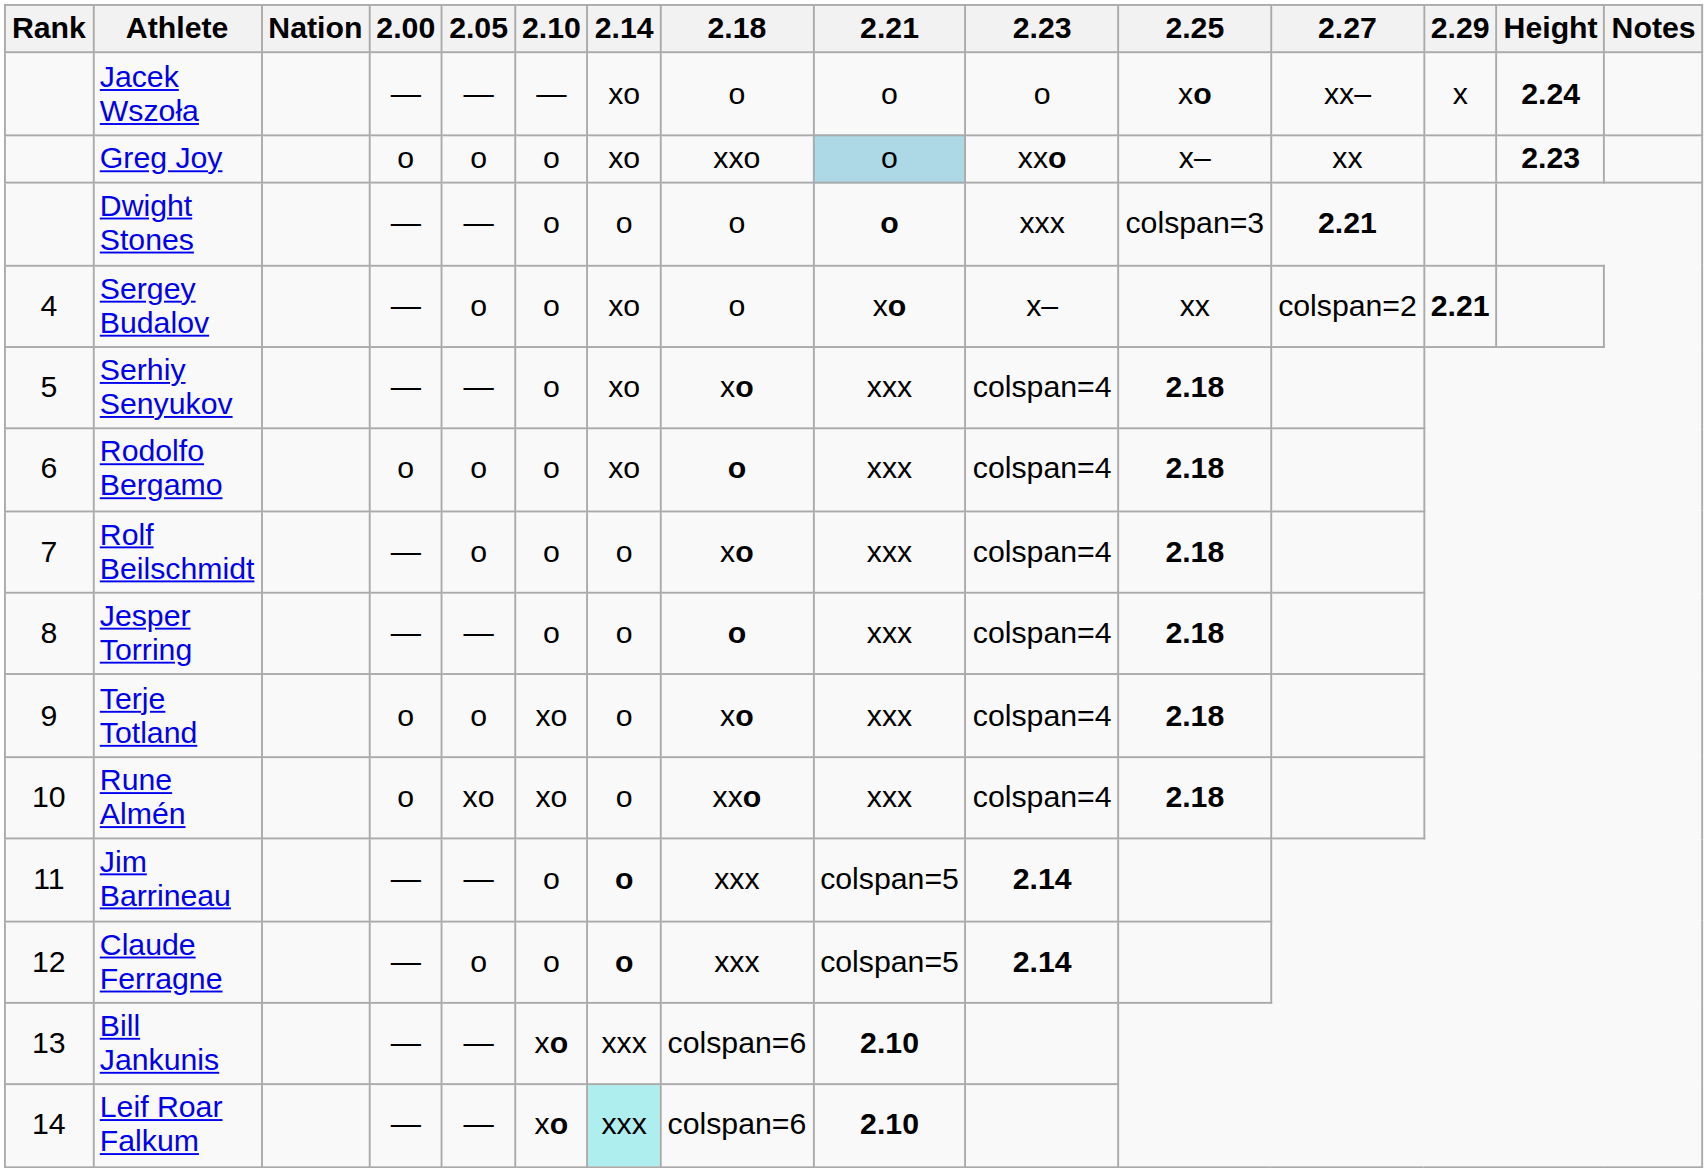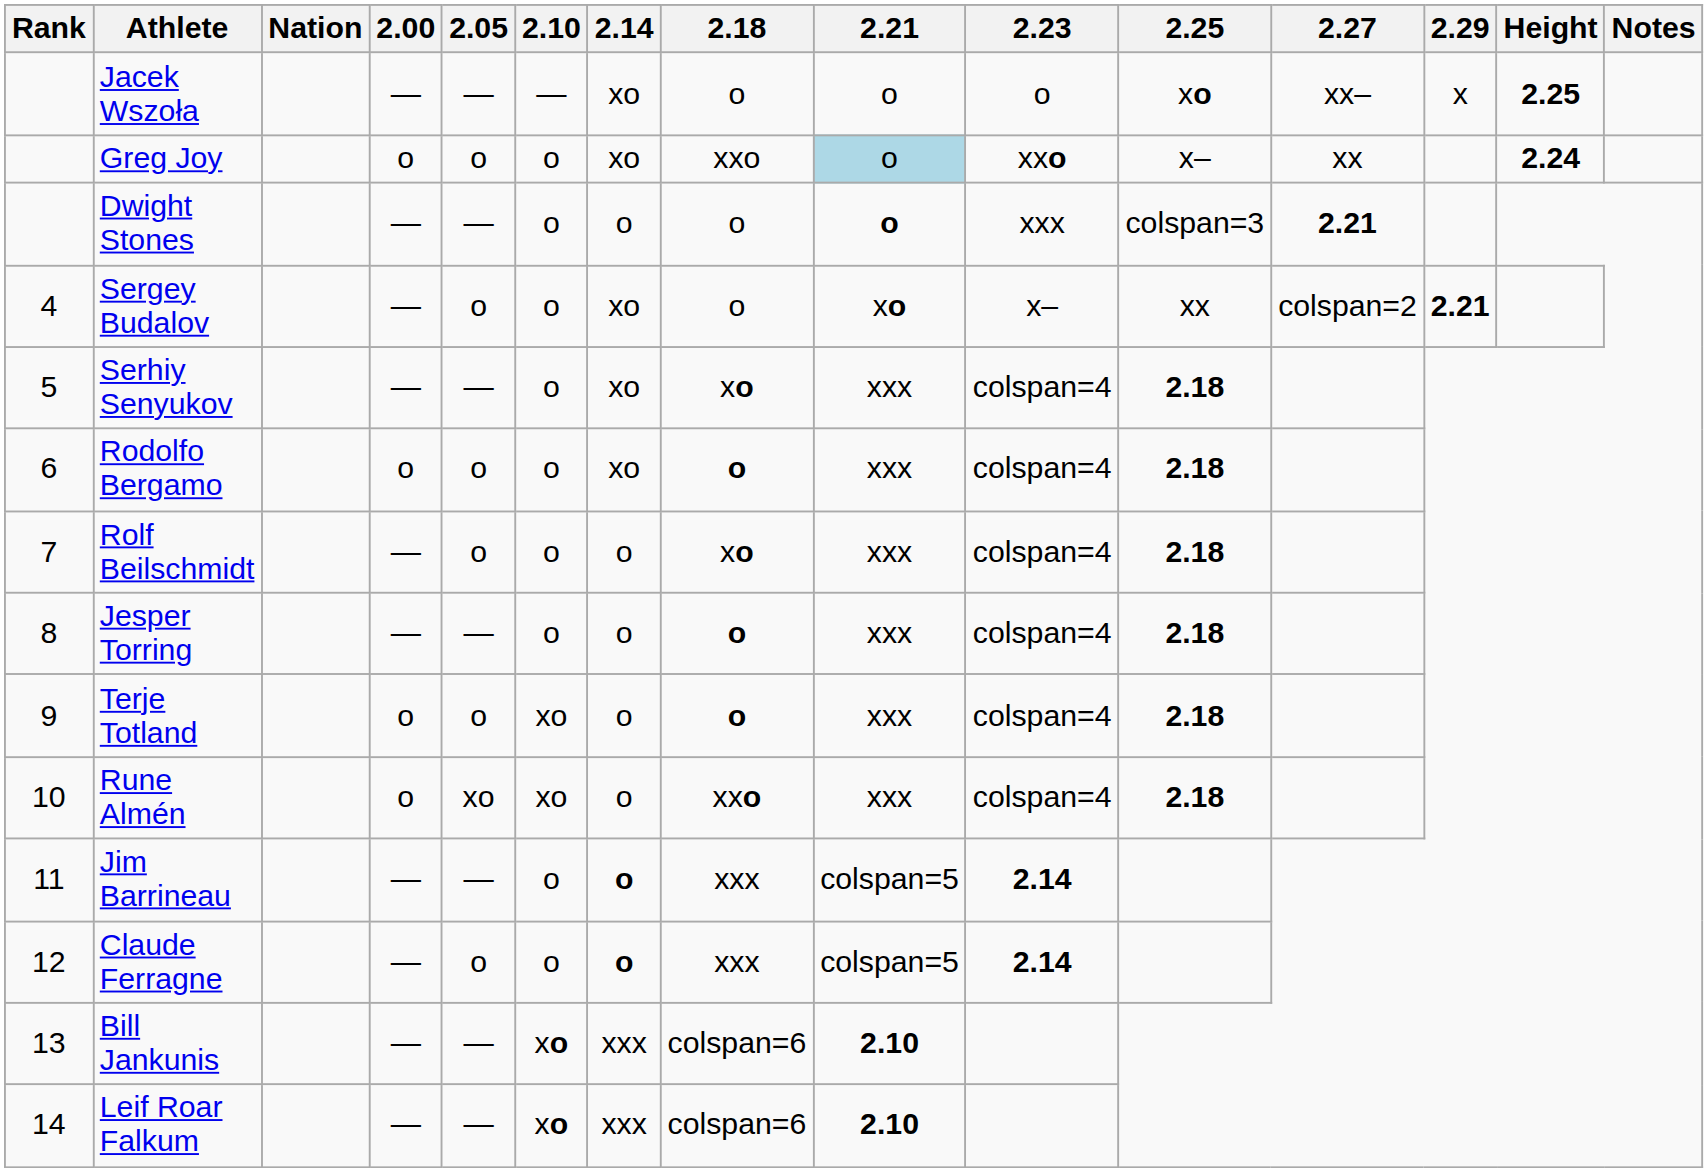(1551, 93) 2.24 -> (1551, 93) 2.25
(1551, 158) 2.23 -> (1551, 158) 2.24
(737, 715) xo -> (737, 715) o
(624, 1125) paleturquoise background -> (624, 1125) no background
